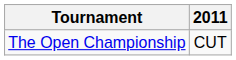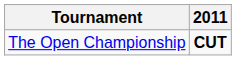(210, 43) normal -> (210, 43) bold
